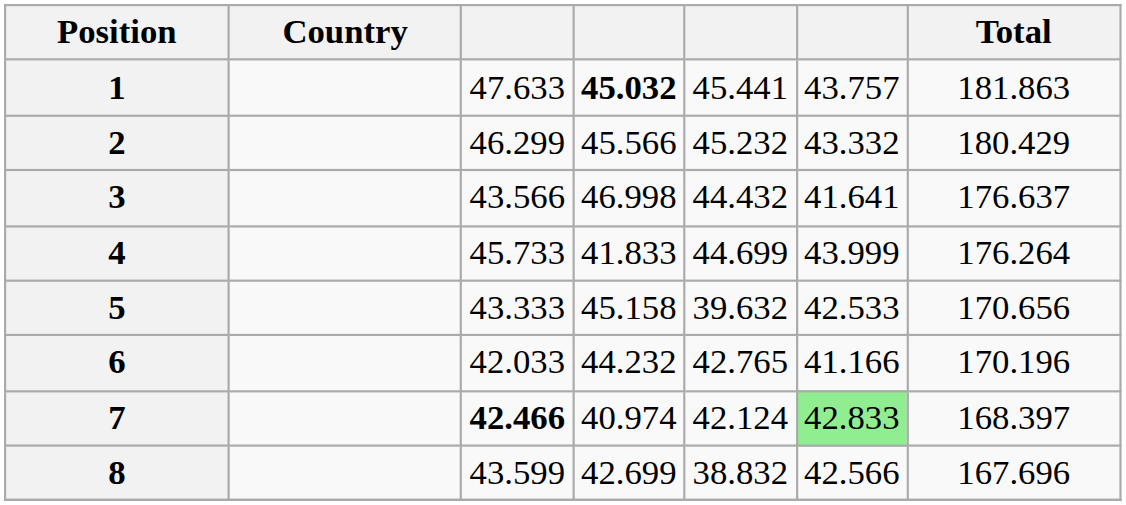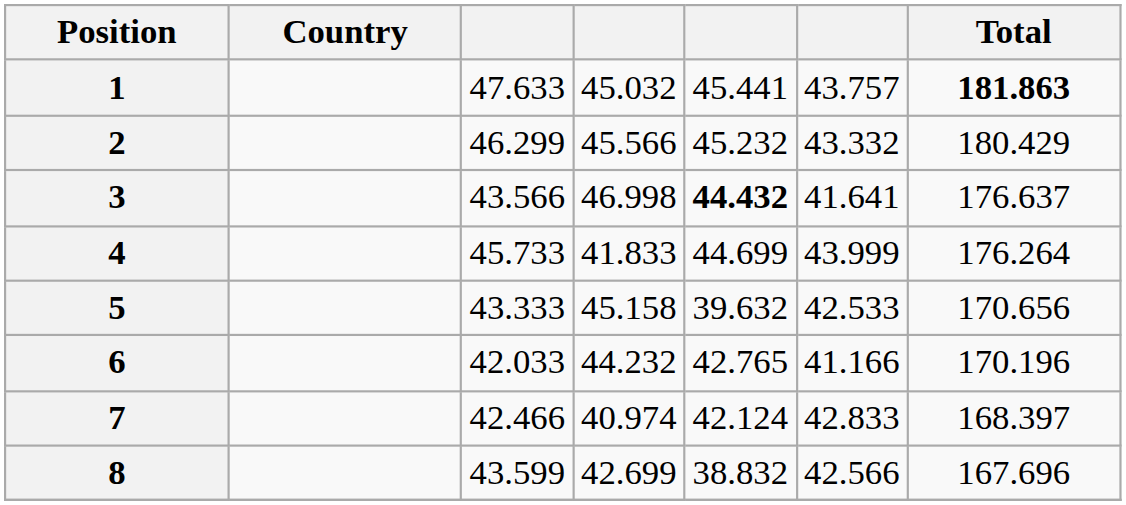(629, 87) bold -> (629, 87) normal
(1014, 87) normal -> (1014, 87) bold
(740, 197) normal -> (740, 197) bold
(517, 417) bold -> (517, 417) normal
(852, 417) lightgreen background -> (852, 417) no background
